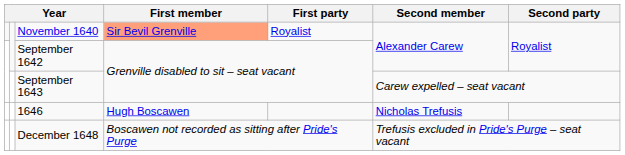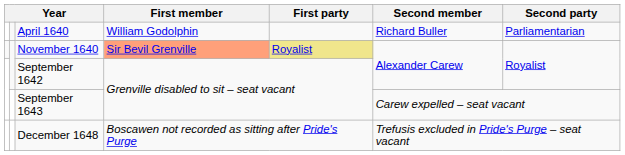+ row: (43, 31)
(291, 31) no background -> (292, 49) khaki background
- row: (30, 111)
